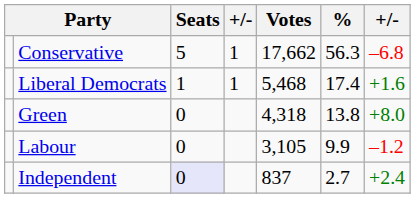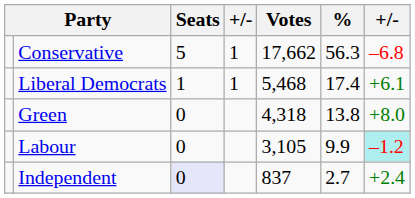(387, 83) +1.6 -> (387, 83) +6.1
(386, 146) no background -> (386, 146) paleturquoise background
